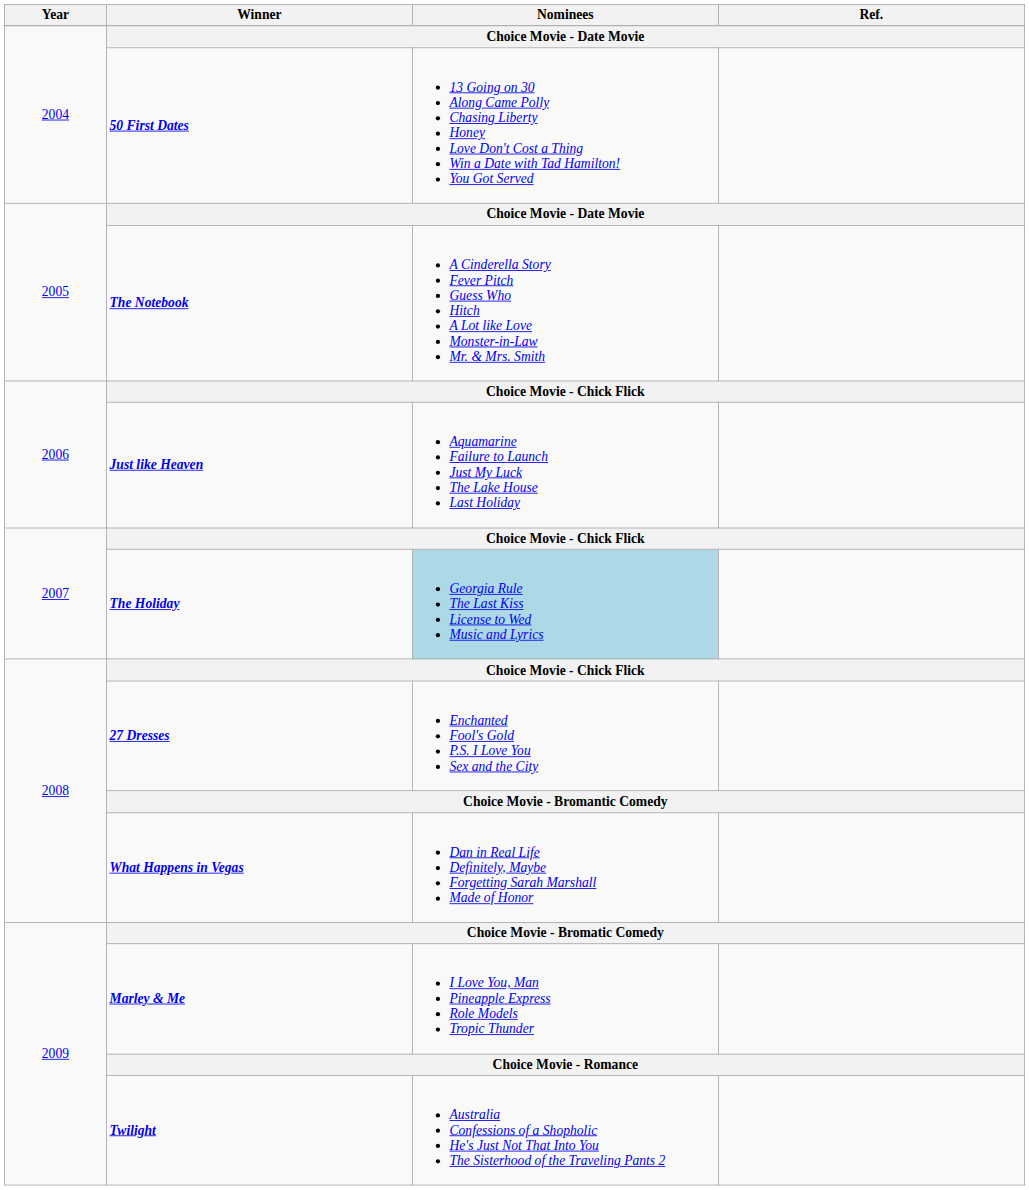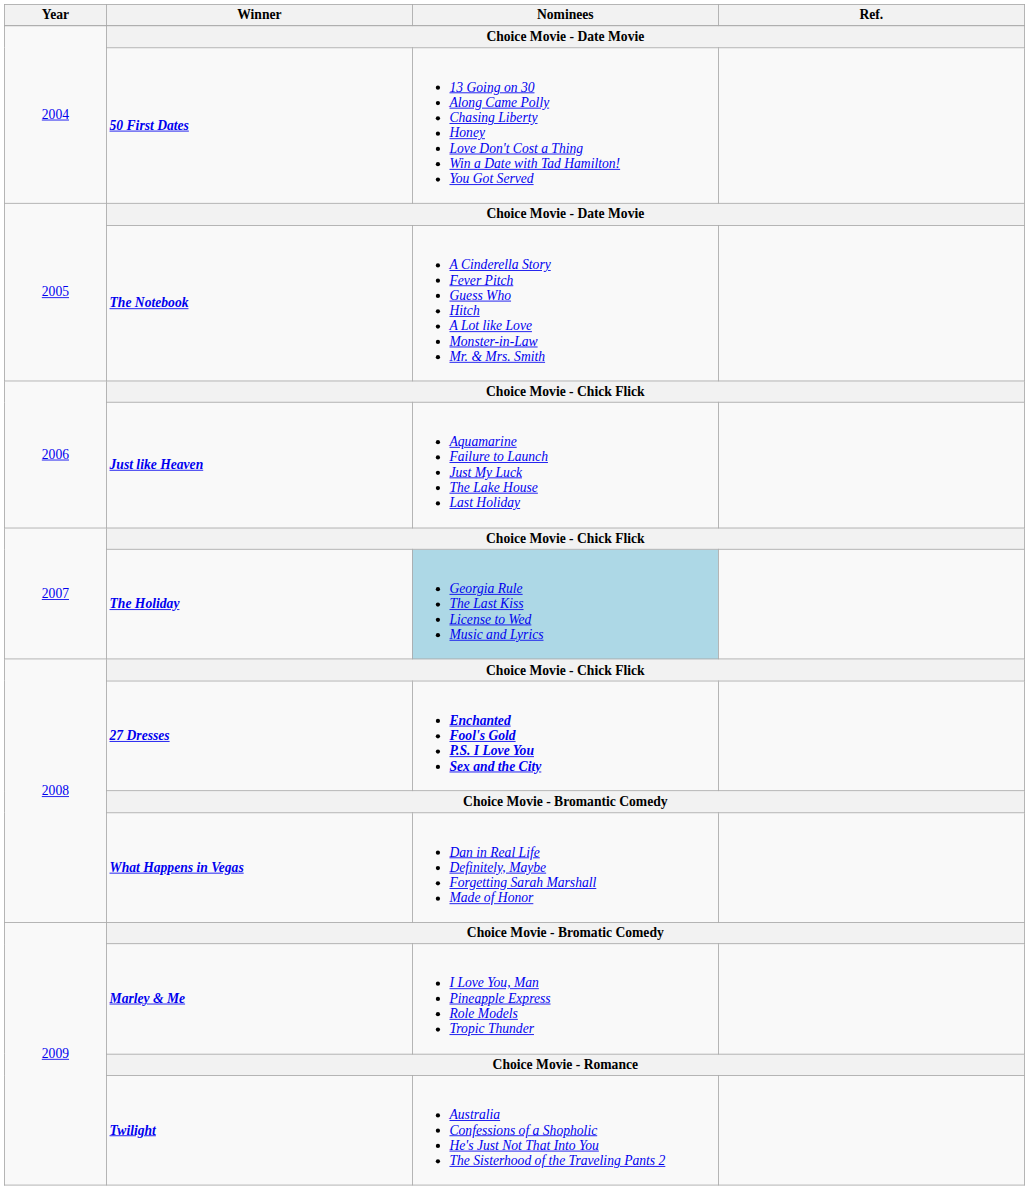(565, 743) normal -> (565, 743) bold
